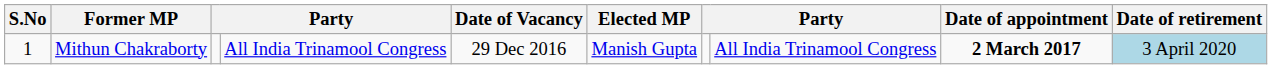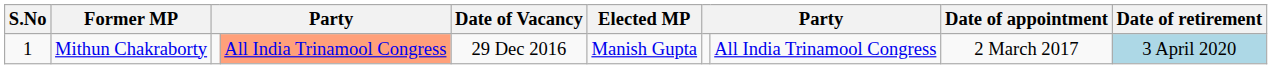(335, 48) no background -> (335, 48) lightsalmon background
(1026, 48) bold -> (1026, 48) normal
